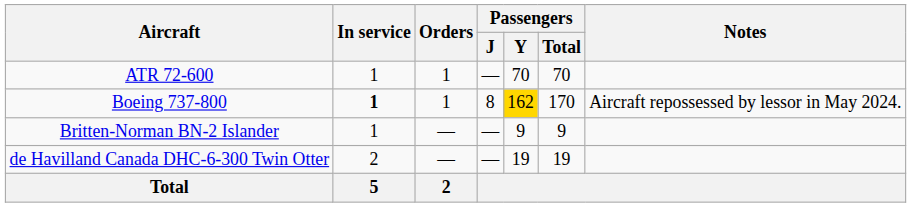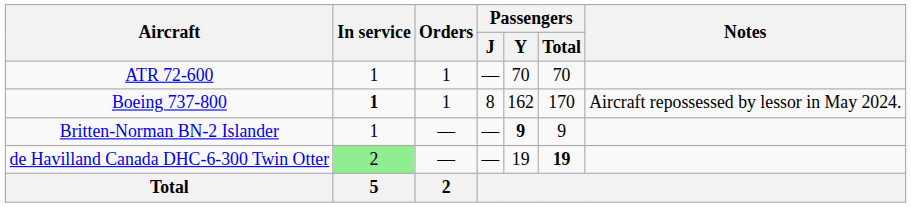(521, 103) gold background -> (521, 103) no background
(521, 131) normal -> (521, 131) bold
(374, 159) no background -> (374, 159) lightgreen background
(562, 159) normal -> (562, 159) bold
